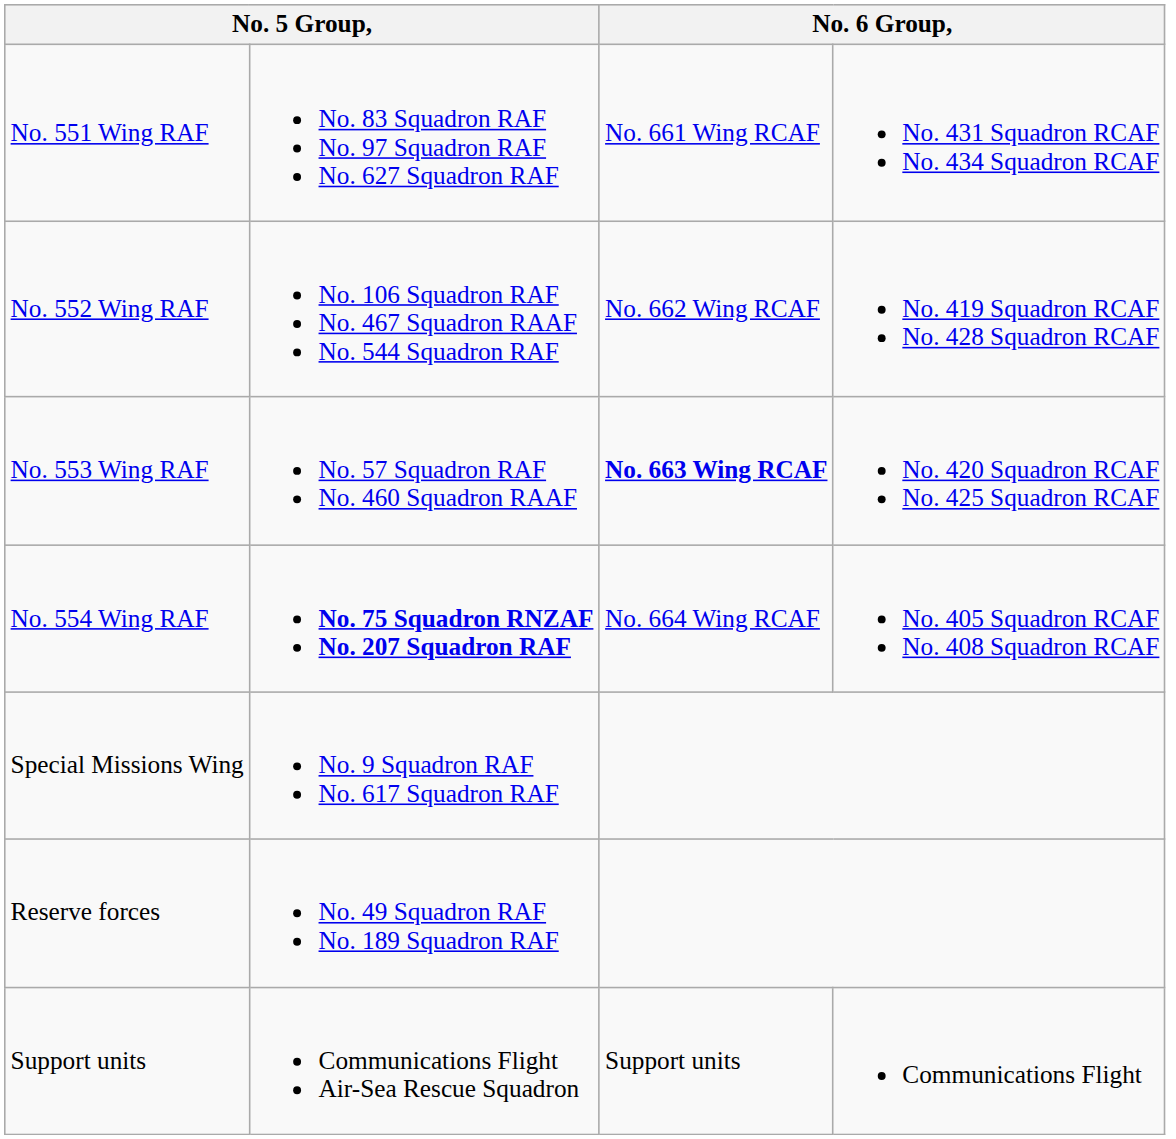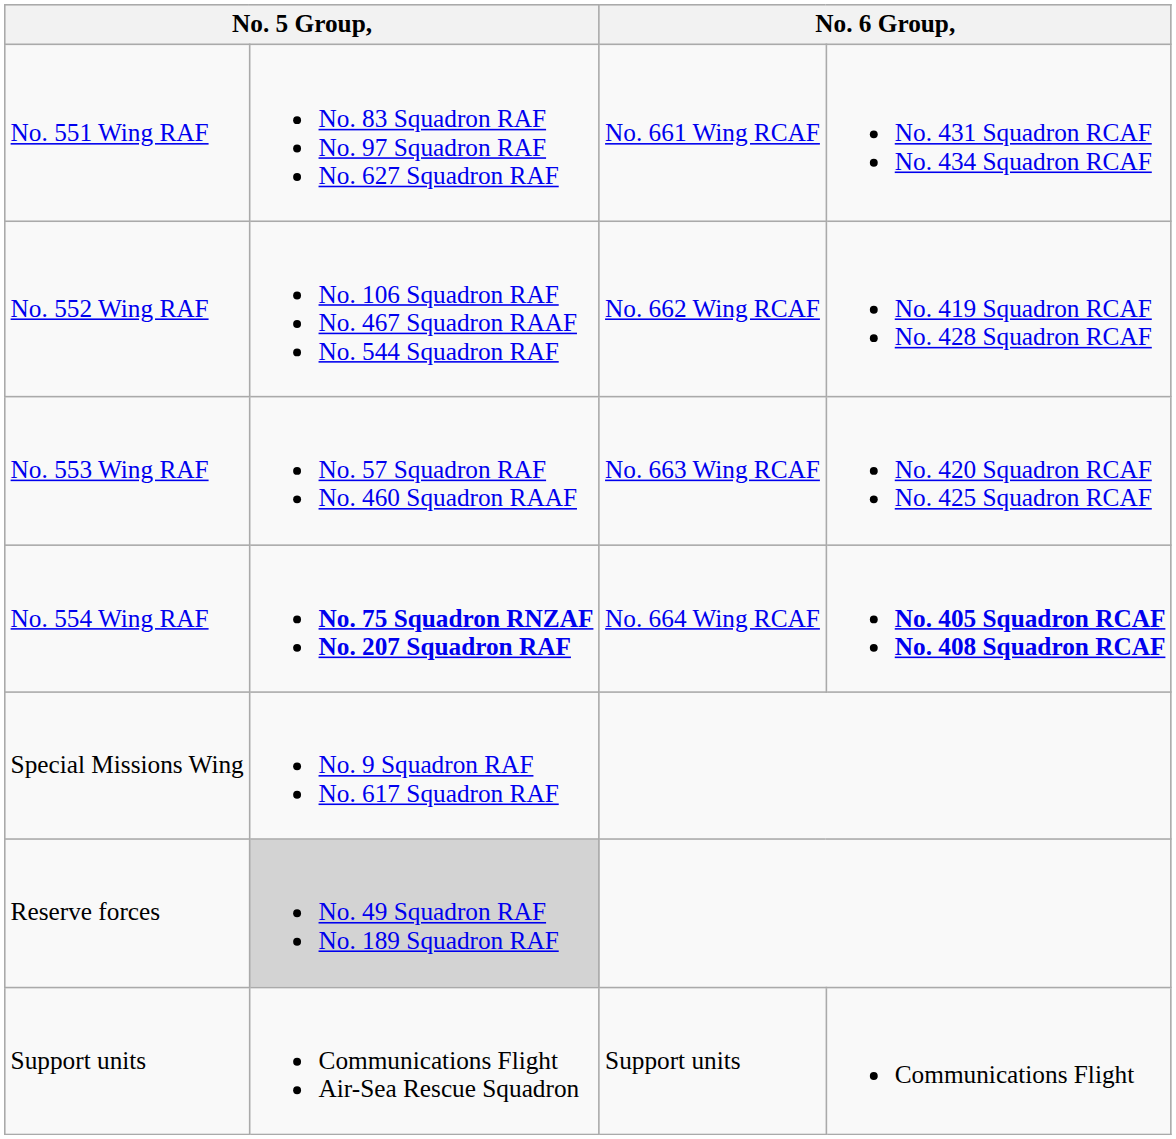(716, 470) bold -> (712, 470) normal
(999, 632) normal -> (998, 632) bold
(424, 927) no background -> (424, 927) lightgrey background
